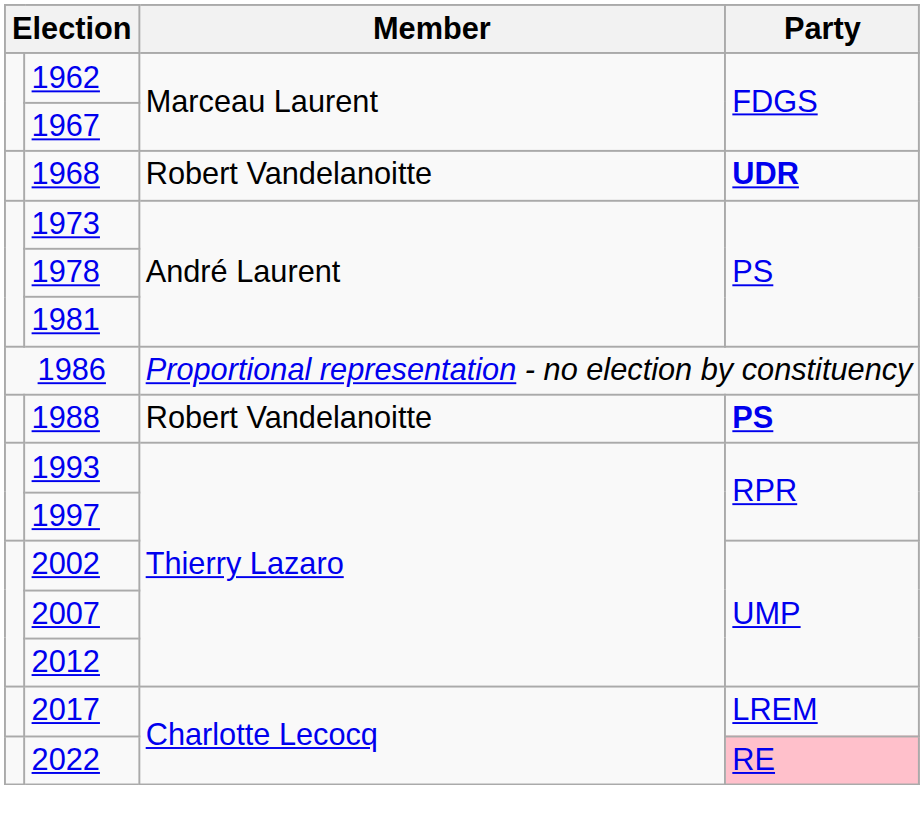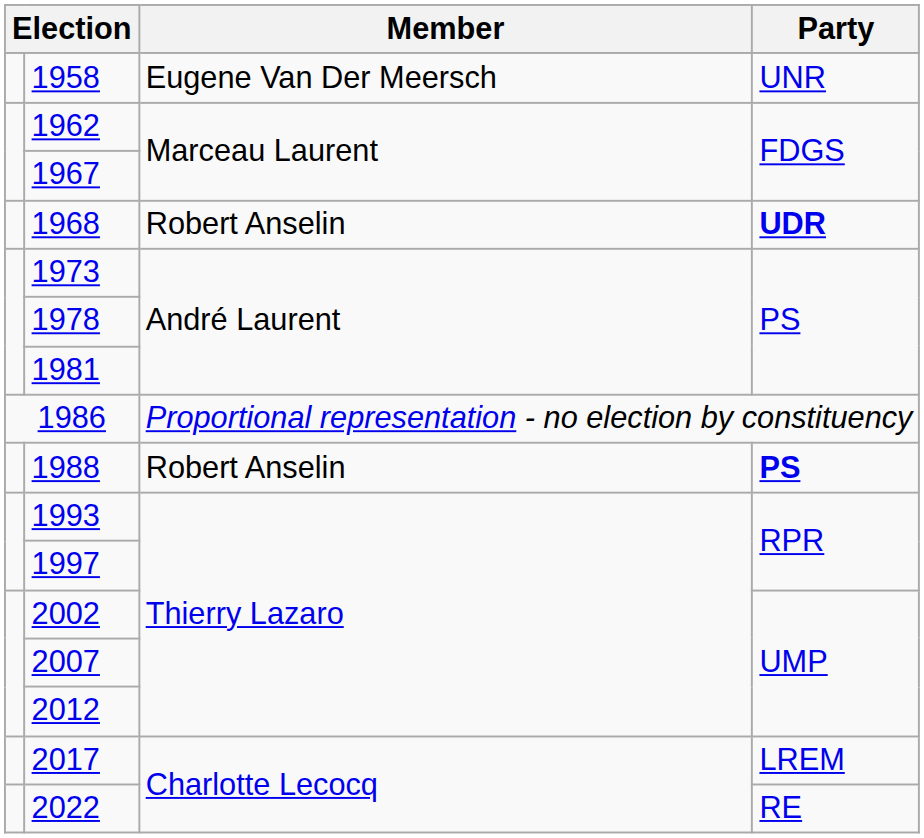+ row: (66, 77)
(289, 175) Robert Vandelanoitte -> (246, 223) Robert Anselin
(289, 418) Robert Vandelanoitte -> (246, 467) Robert Anselin
(754, 759) pink background -> (781, 808) no background
